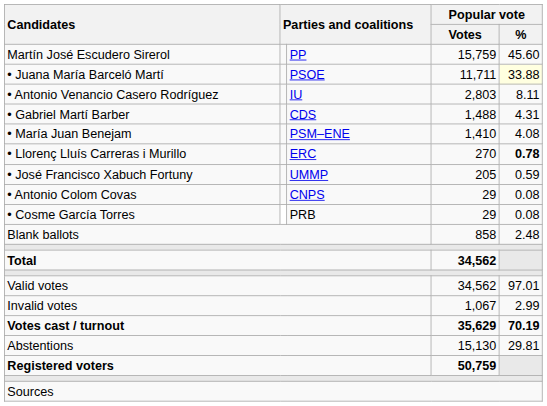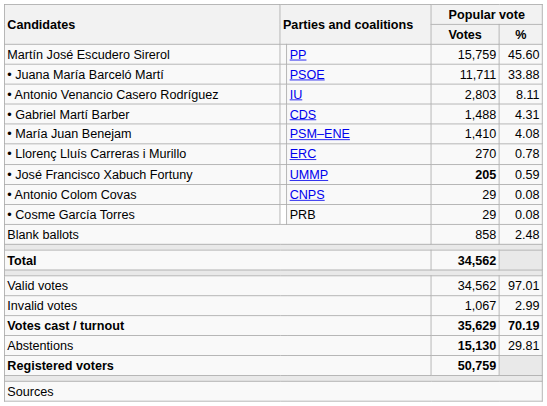(524, 75) lightyellow background -> (524, 75) no background
(527, 154) bold -> (527, 154) normal
(486, 174) normal -> (486, 174) bold
(477, 346) normal -> (477, 346) bold
